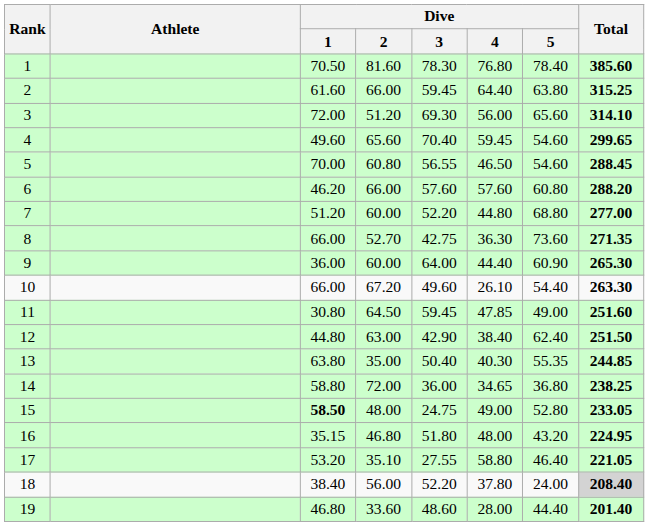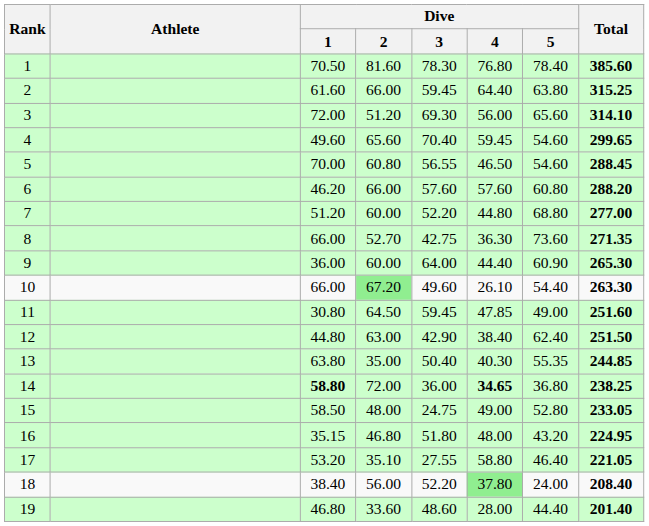(384, 287) no background -> (384, 287) lightgreen background
(328, 386) normal -> (328, 386) bold
(495, 386) normal -> (495, 386) bold
(328, 410) bold -> (328, 410) normal
(495, 484) no background -> (495, 484) lightgreen background
(611, 484) lightgrey background -> (611, 484) no background
